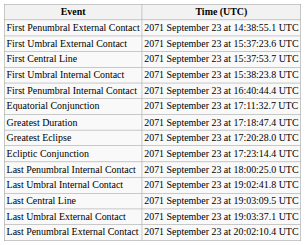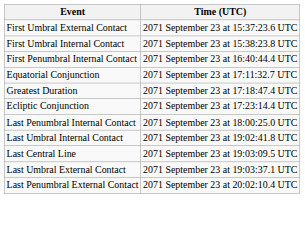- row: (73, 28)
- row: (42, 59)
- row: (39, 138)
